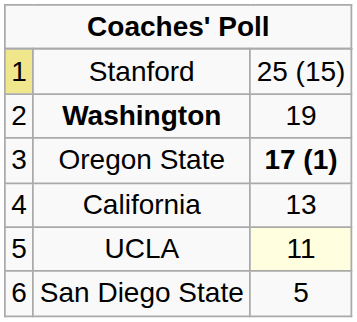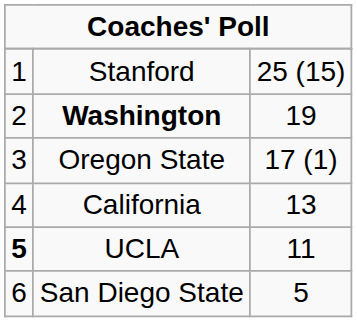(19, 71) khaki background -> (19, 71) no background
(301, 159) bold -> (301, 159) normal
(19, 248) normal -> (19, 248) bold
(301, 248) lightyellow background -> (301, 248) no background
